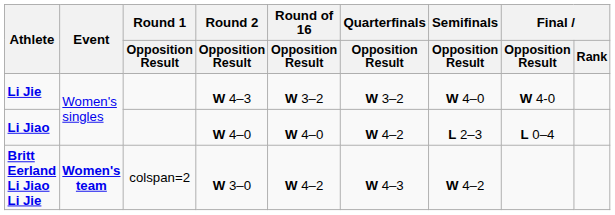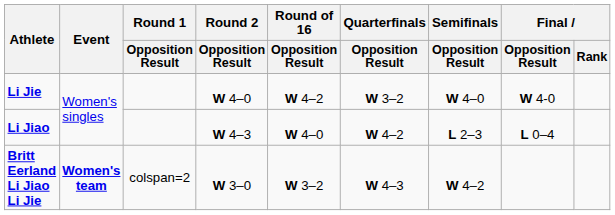(232, 99) W 4–3 -> (232, 99) W 4–0
(304, 99) W 3–2 -> (304, 99) W 4–2
(232, 135) W 4–0 -> (232, 135) W 4–3
(304, 185) W 4–2 -> (304, 185) W 3–2
